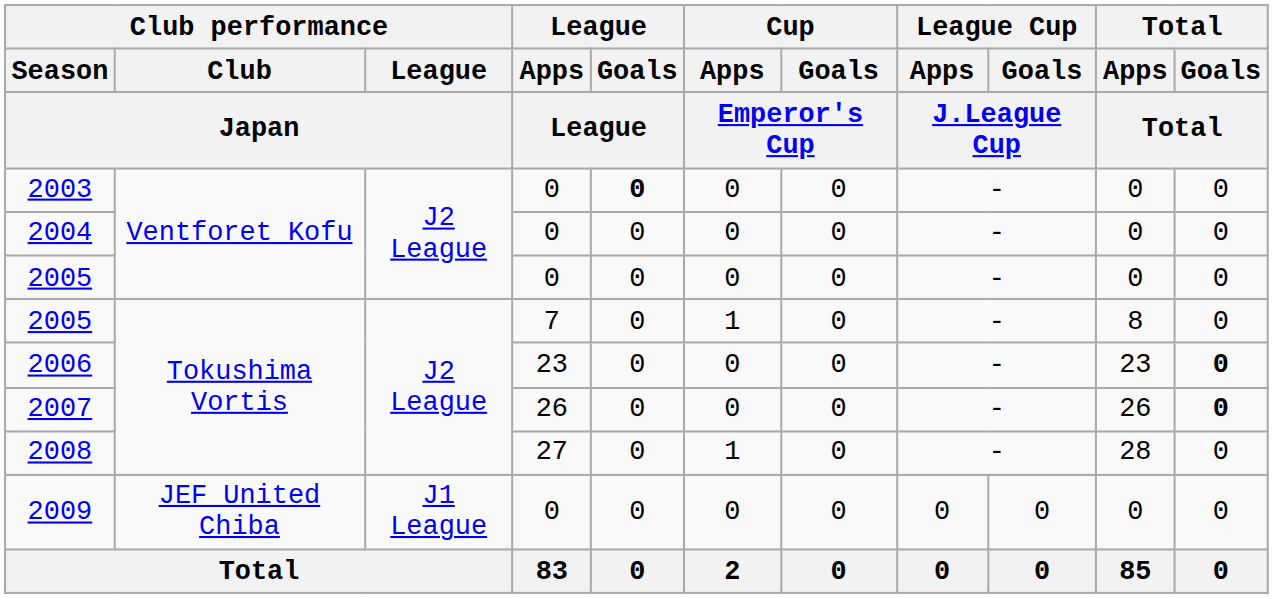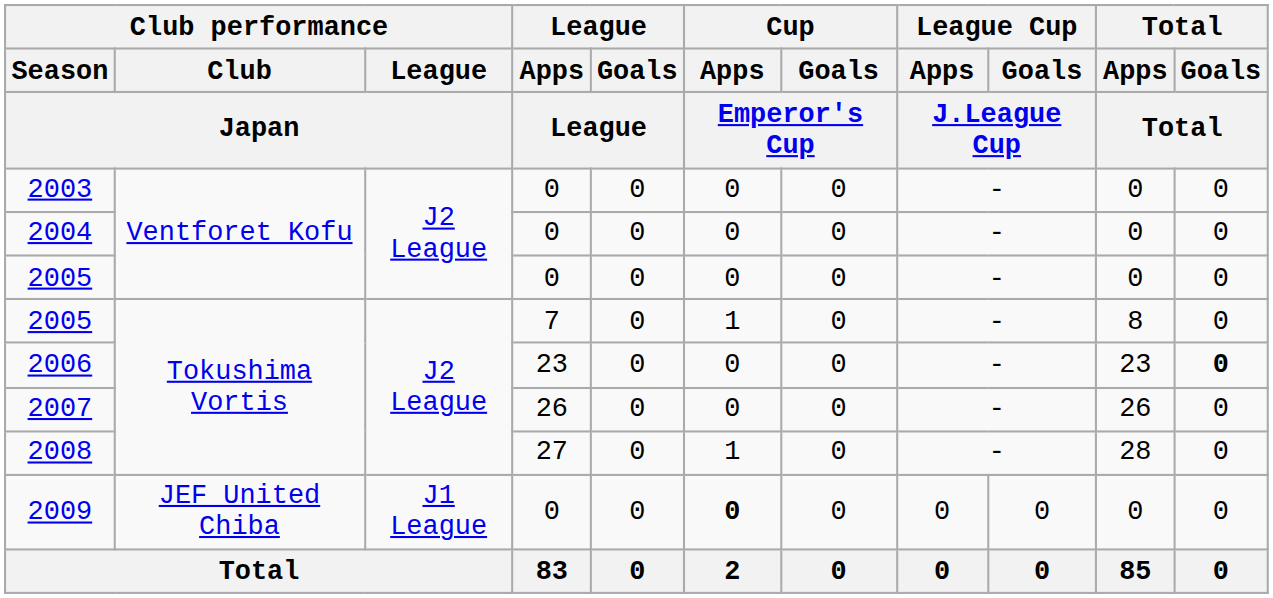(637, 190) bold -> (637, 190) normal
(1221, 409) bold -> (1221, 409) normal
(732, 512) normal -> (732, 512) bold
